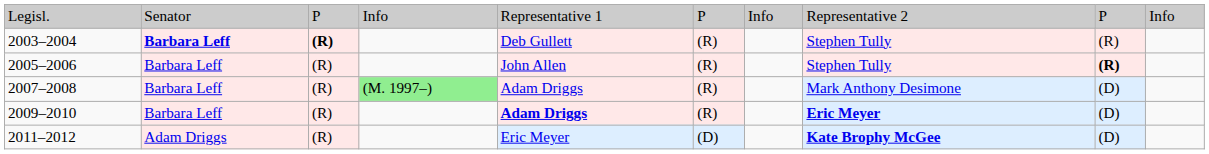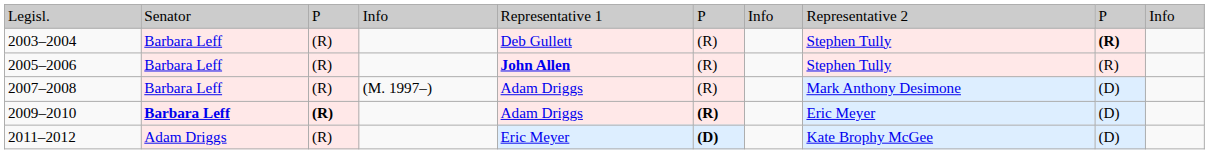(187, 40) bold -> (183, 40) normal
(322, 40) bold -> (322, 40) normal
(1109, 40) normal -> (1109, 40) bold
(533, 64) normal -> (535, 64) bold
(1109, 64) bold -> (1109, 64) normal
(397, 88) lightgreen background -> (397, 88) no background
(183, 112) normal -> (187, 112) bold
(322, 112) normal -> (322, 112) bold
(544, 112) bold -> (542, 112) normal
(707, 112) normal -> (708, 112) bold
(843, 112) bold -> (841, 112) normal
(708, 137) normal -> (708, 137) bold
(873, 137) bold -> (870, 137) normal
